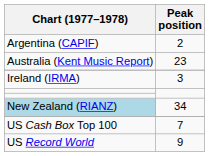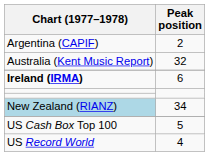(180, 61) 23 -> (180, 61) 32
(43, 79) normal -> (45, 79) bold
(180, 79) 3 -> (180, 79) 6
(180, 125) 7 -> (180, 125) 5
(180, 142) 9 -> (180, 142) 4
